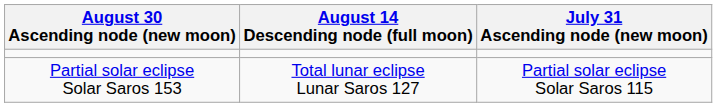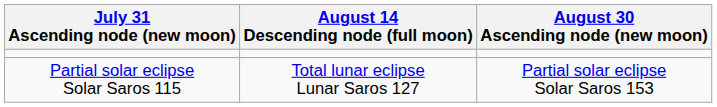columns swapped: (594, 27) <-> (122, 27)
